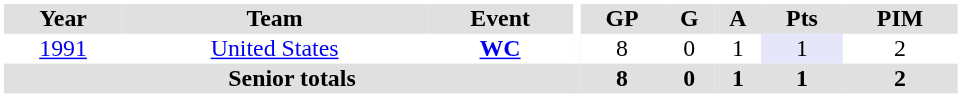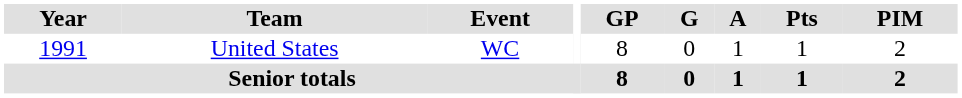(500, 48) bold -> (500, 48) normal
(802, 48) lavender background -> (802, 48) no background
